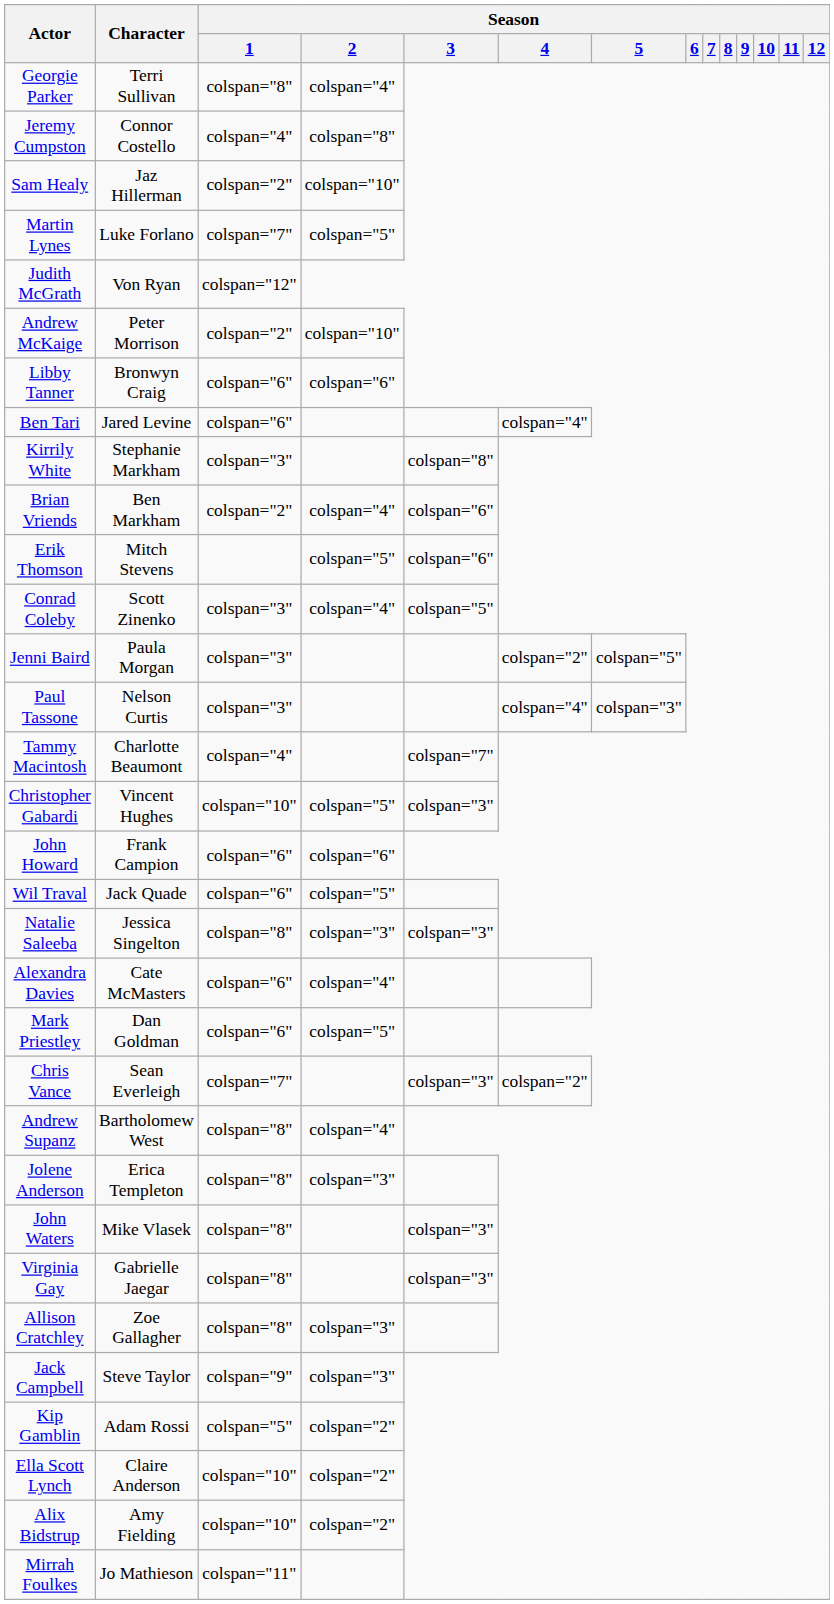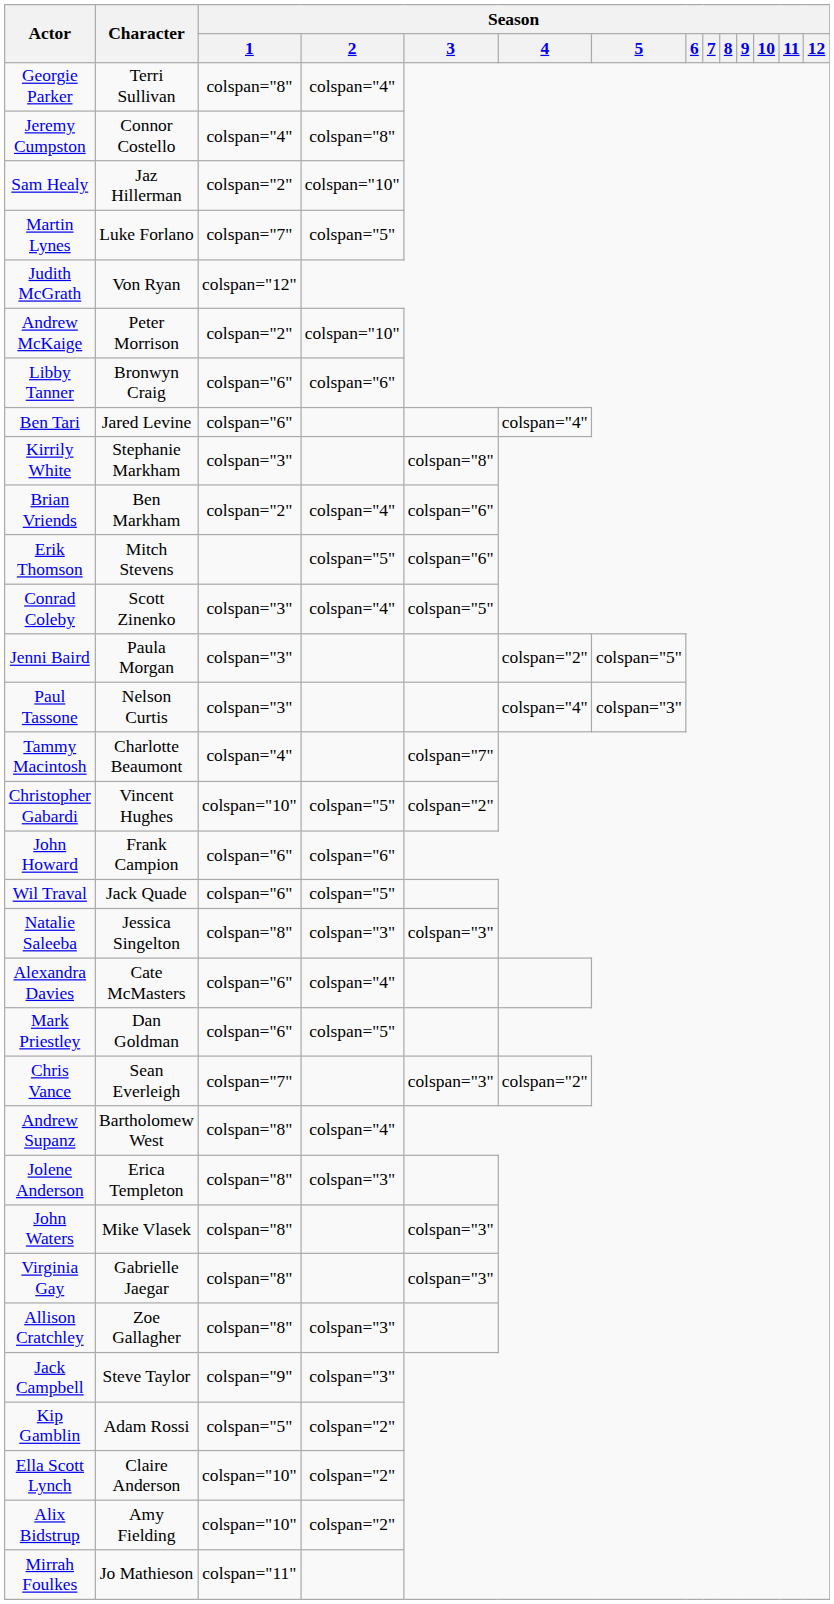(451, 806) colspan="3" -> (451, 806) colspan="2"
